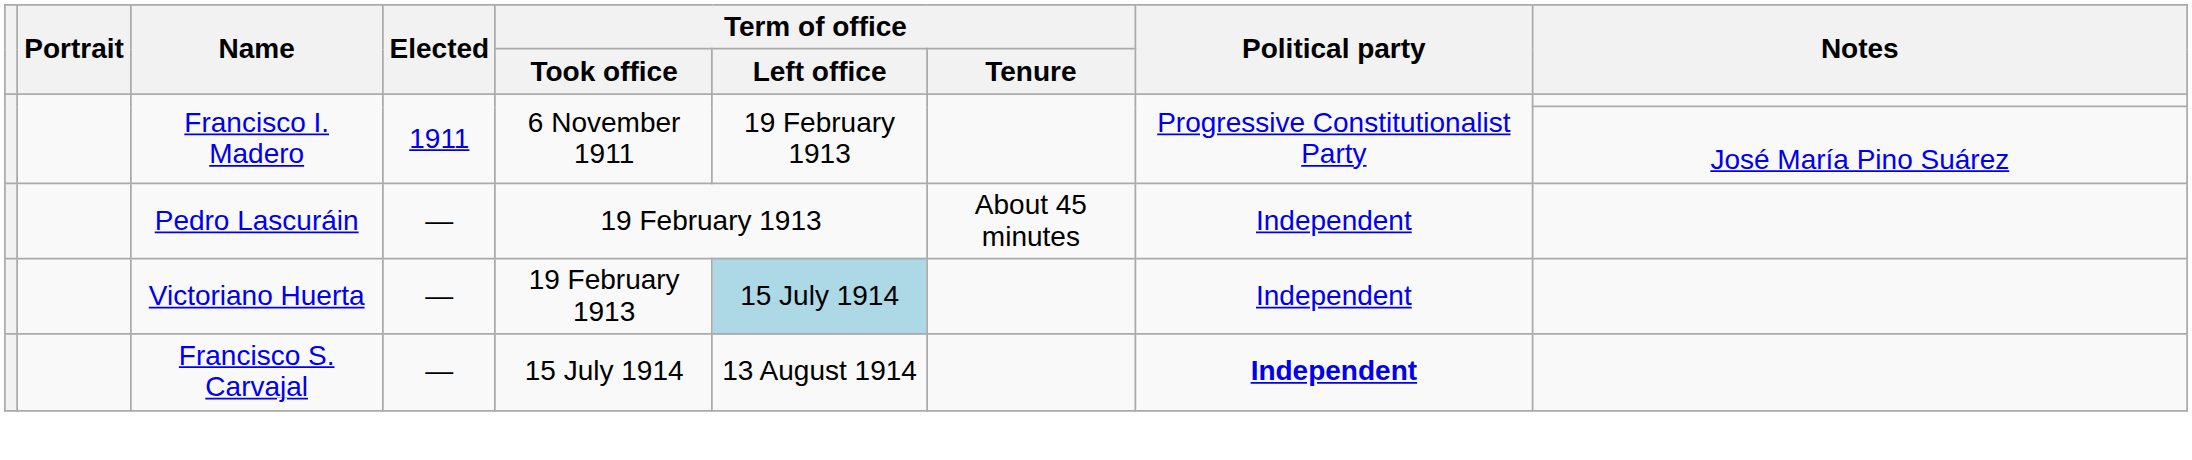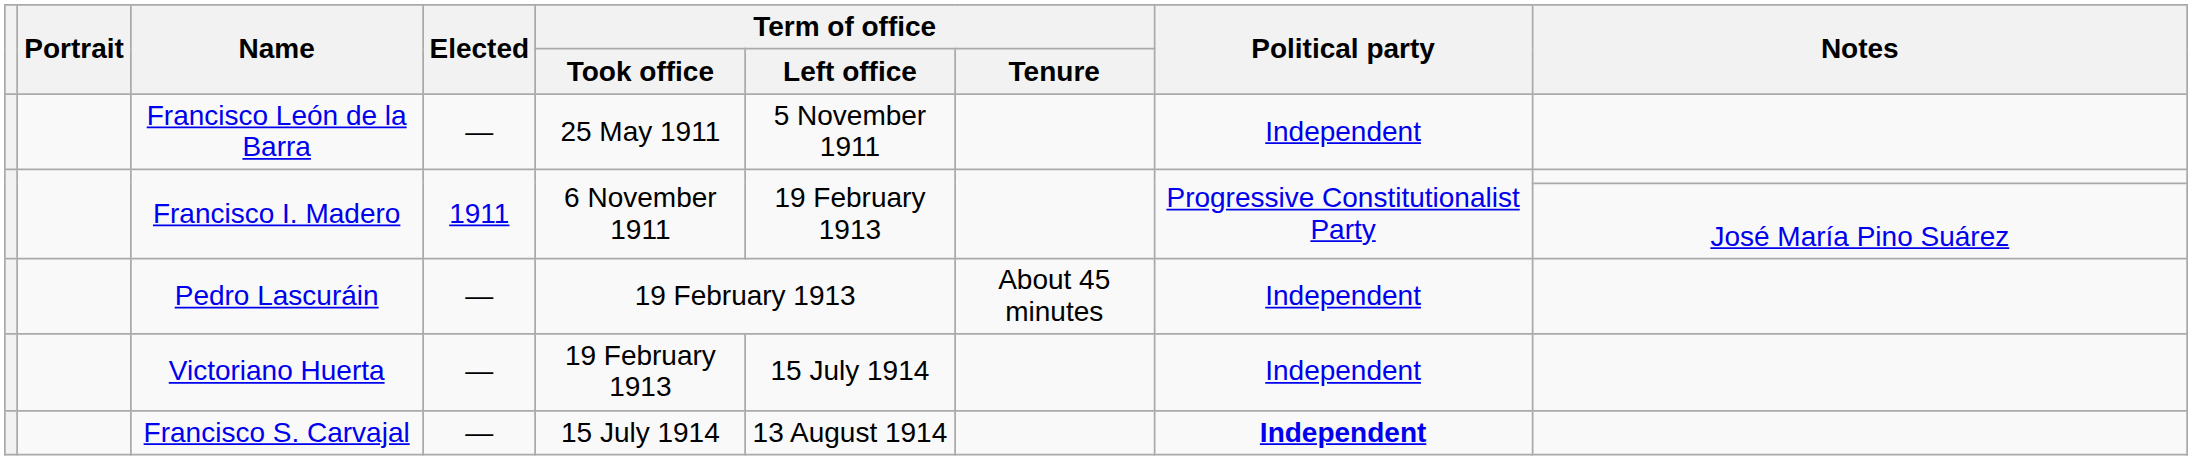+ row: (277, 131)
(820, 295) lightblue background -> (850, 371) no background
